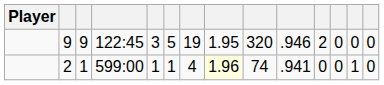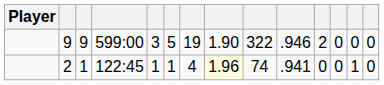(119, 42) 122:45 -> (119, 42) 599:00
(224, 42) 1.95 -> (224, 42) 1.90
(260, 42) 320 -> (260, 42) 322
(119, 67) 599:00 -> (119, 67) 122:45
